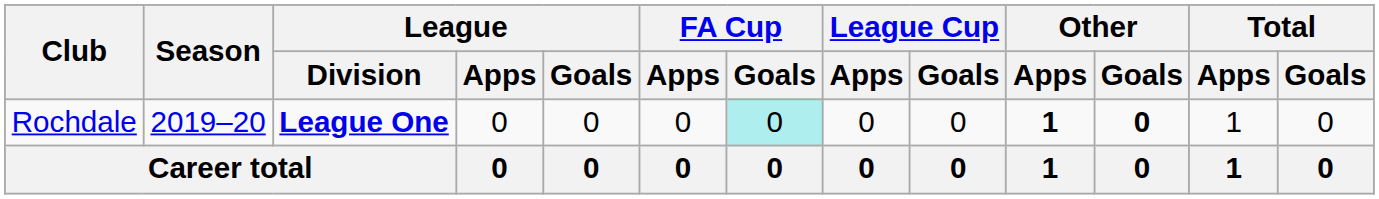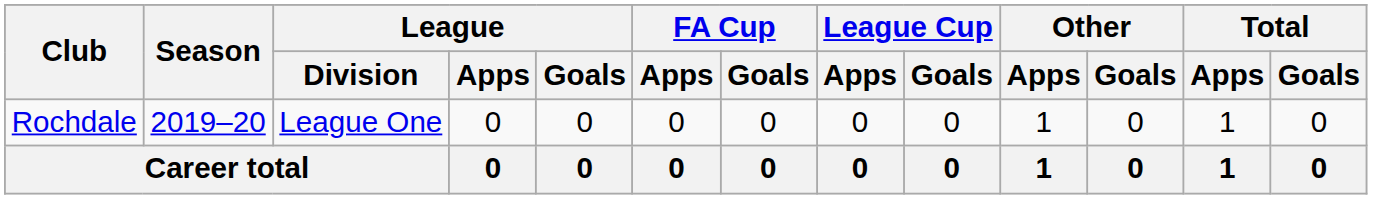(364, 121) bold -> (361, 121) normal
(775, 121) paleturquoise background -> (768, 121) no background
(1050, 121) bold -> (1044, 121) normal
(1142, 121) bold -> (1135, 121) normal
